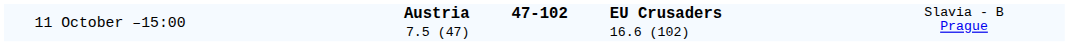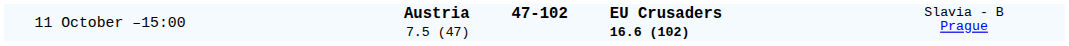(650, 33) normal -> (650, 33) bold
